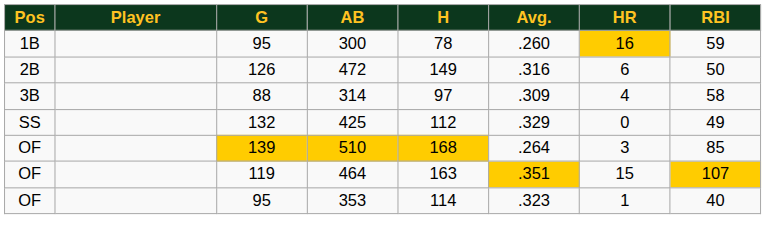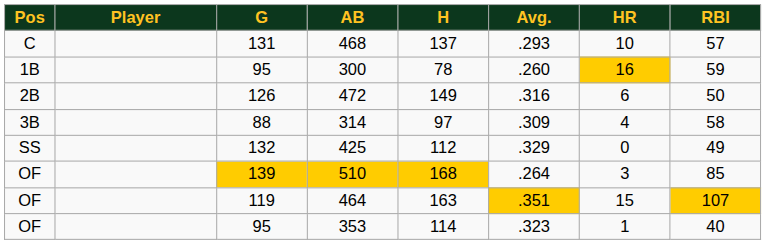+ row: (352, 43)
